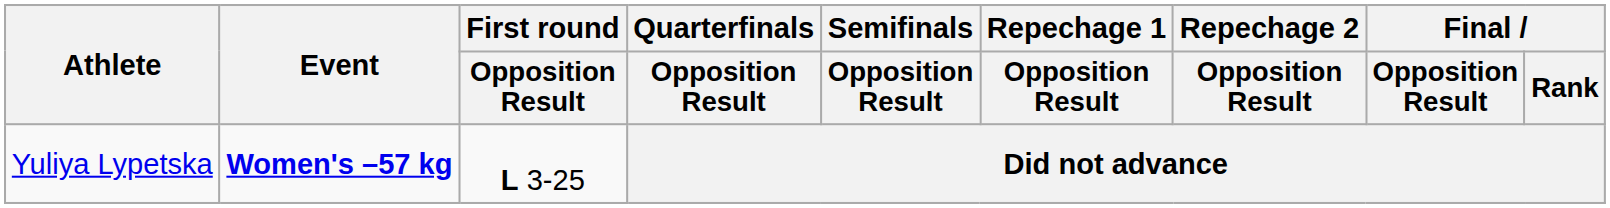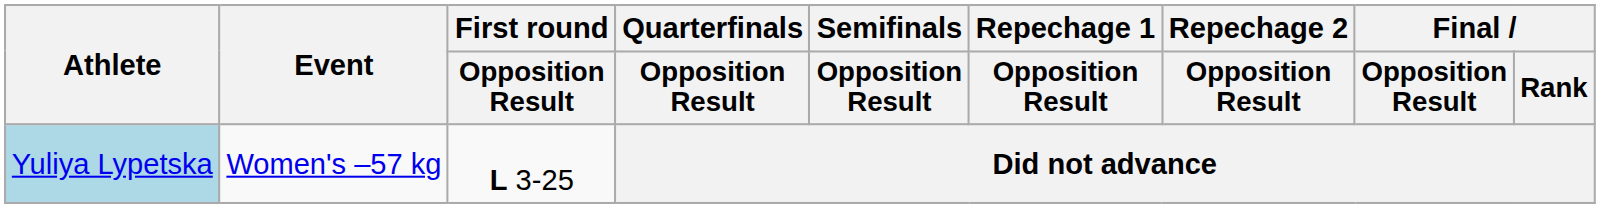(112, 164) no background -> (112, 164) lightblue background
(339, 164) bold -> (334, 164) normal
